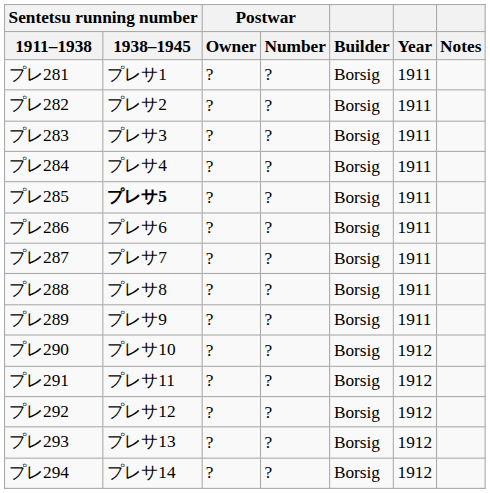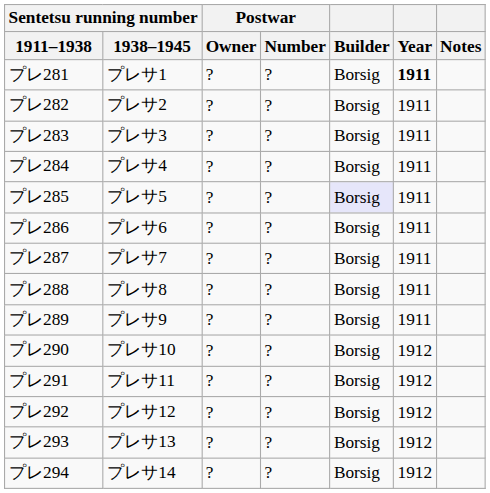(415, 74) normal -> (414, 74) bold
(137, 196) bold -> (137, 196) normal
(357, 197) no background -> (357, 197) lavender background
